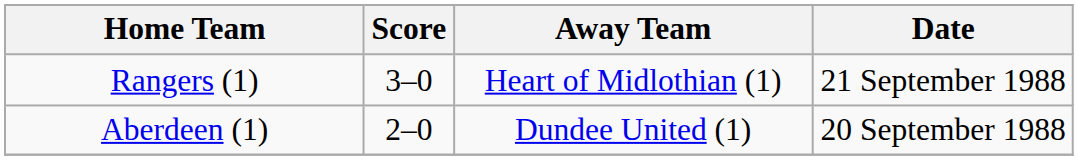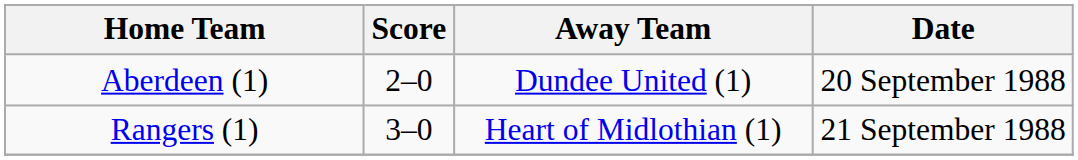rows swapped: (185, 129) <-> (185, 79)
